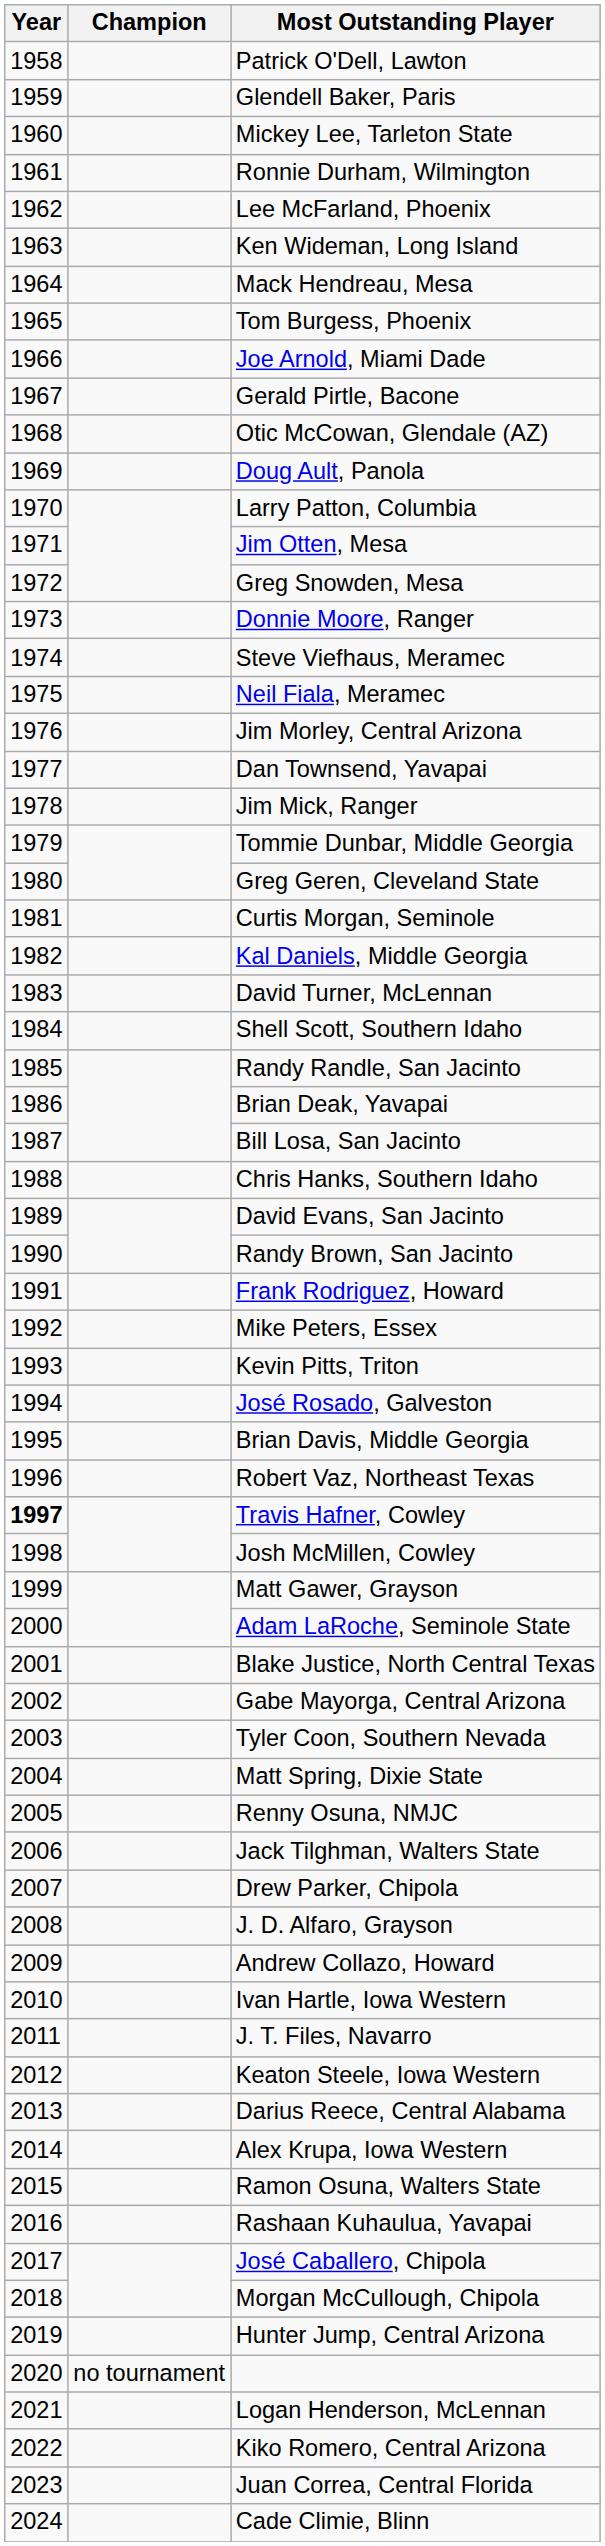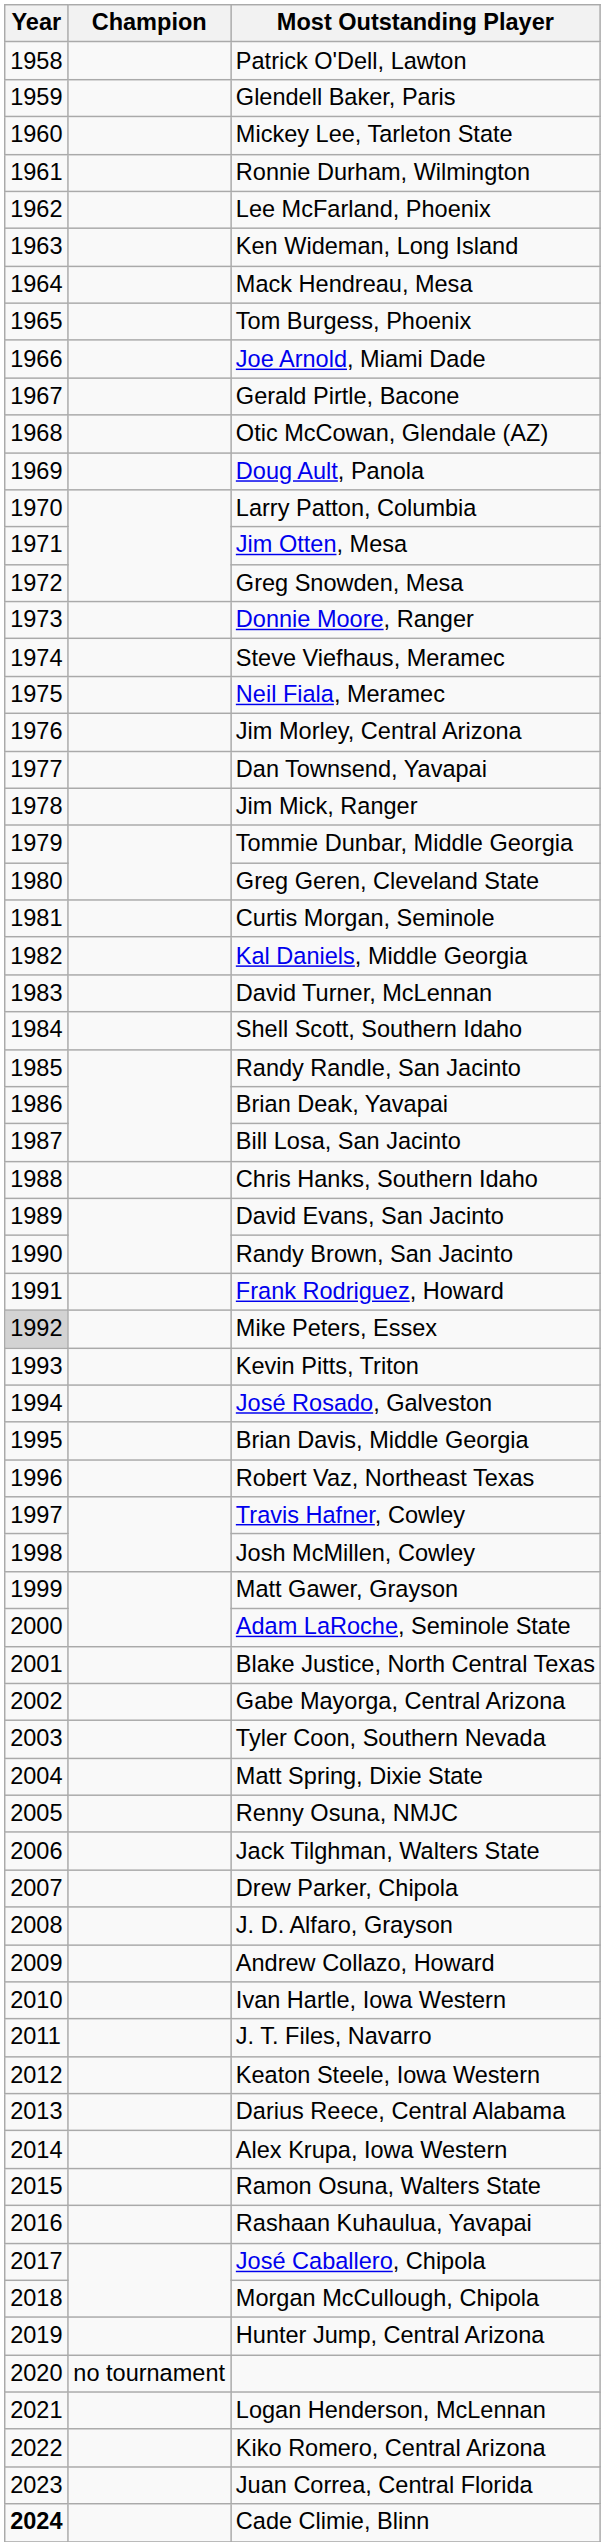(36, 1328) no background -> (36, 1328) lightgrey background
(36, 1515) bold -> (36, 1515) normal
(36, 2522) normal -> (36, 2522) bold
